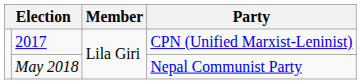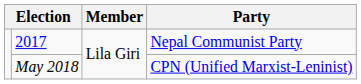(251, 41) CPN (Unified Marxist-Leninist) -> (226, 41) Nepal Communist Party
(226, 66) Nepal Communist Party -> (251, 66) CPN (Unified Marxist-Leninist)
